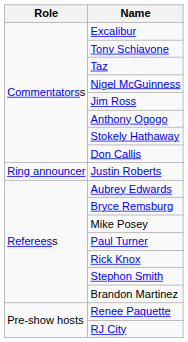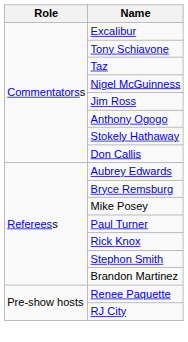- row: (126, 171)
